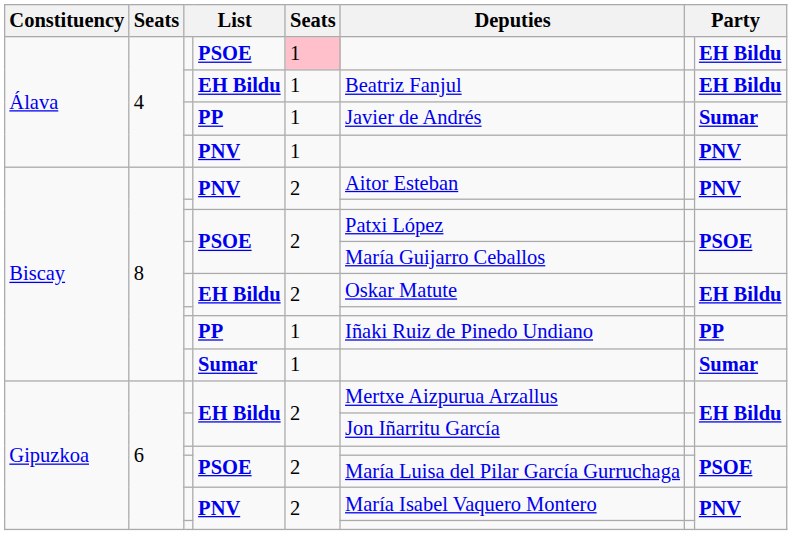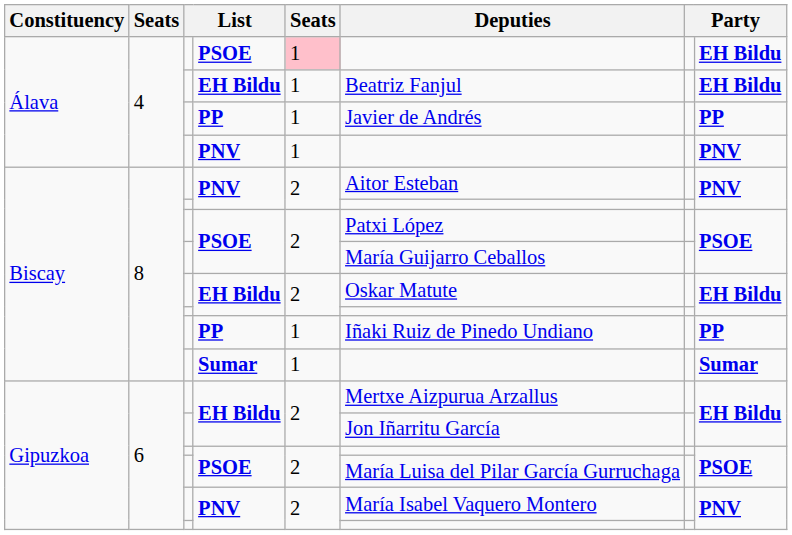(728, 118) Sumar -> (711, 118) PP
